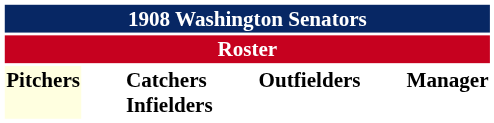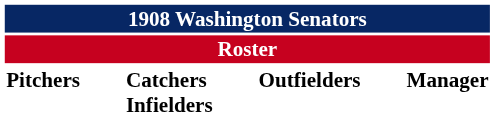(43, 79) lightyellow background -> (43, 79) no background
